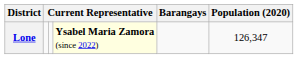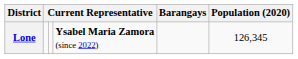(105, 37) lightyellow background -> (105, 37) no background
(251, 38) 126,347 -> (251, 38) 126,345
